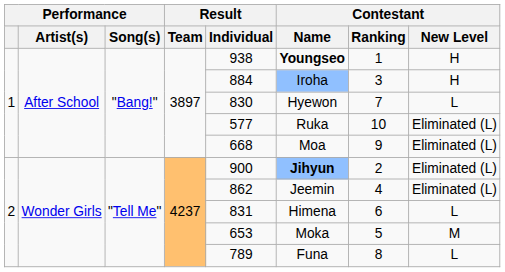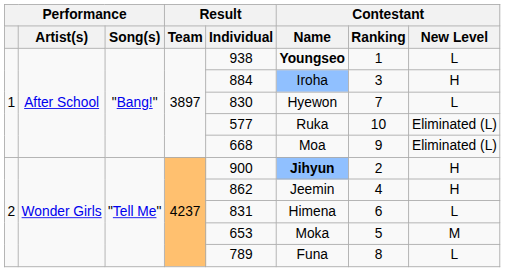(454, 59) H -> (454, 59) L
(454, 168) Eliminated (L) -> (454, 168) H
(454, 189) Eliminated (L) -> (454, 189) H
